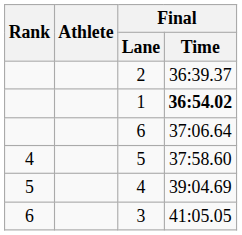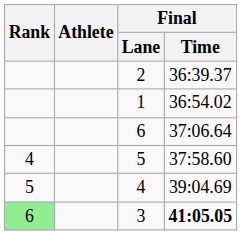(200, 103) bold -> (200, 103) normal
(29, 215) no background -> (29, 215) lightgreen background
(200, 215) normal -> (200, 215) bold
